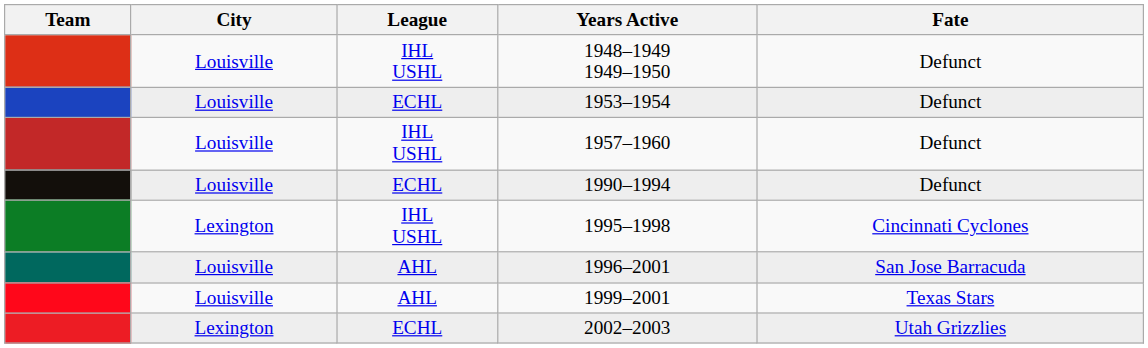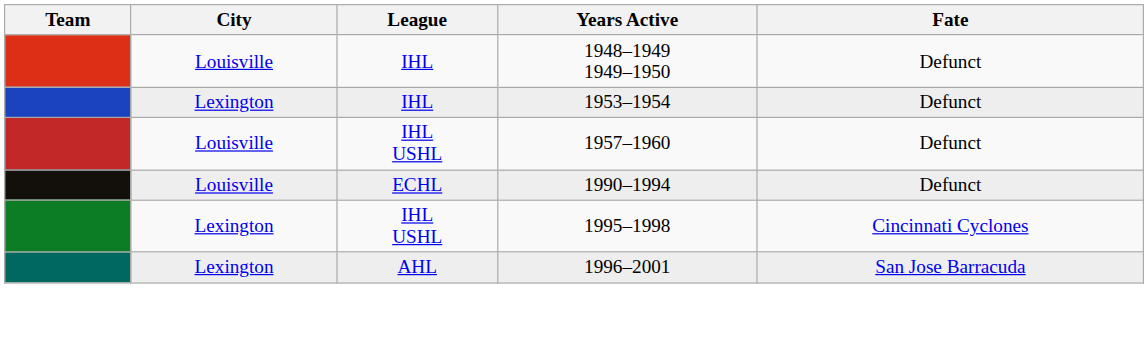(417, 60) IHL USHL -> (417, 60) IHL
(234, 102) Louisville -> (234, 102) Lexington
(417, 102) ECHL -> (417, 102) IHL
(234, 267) Louisville -> (234, 267) Lexington
- row: (627, 297)
- row: (627, 328)
